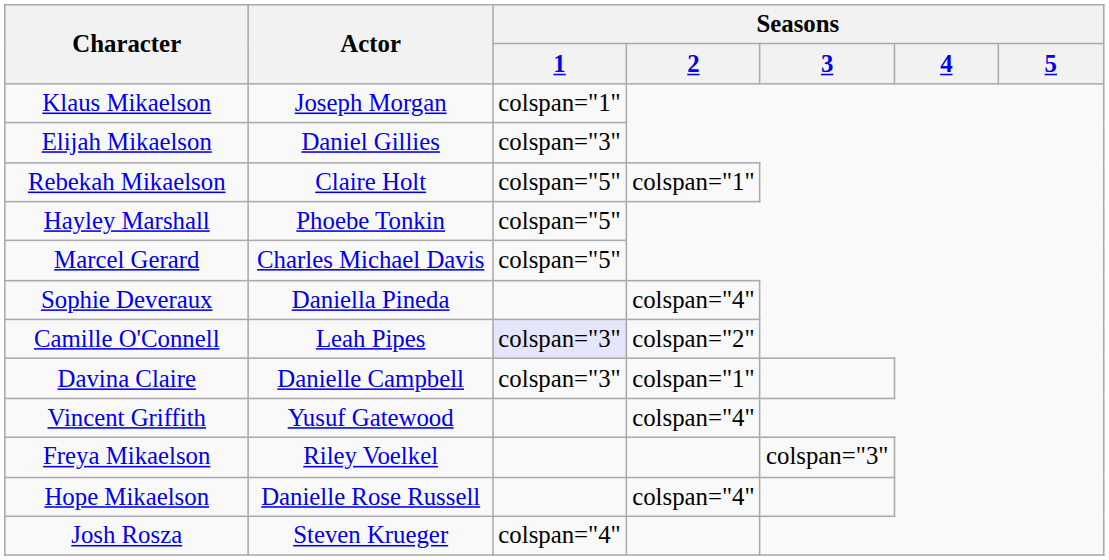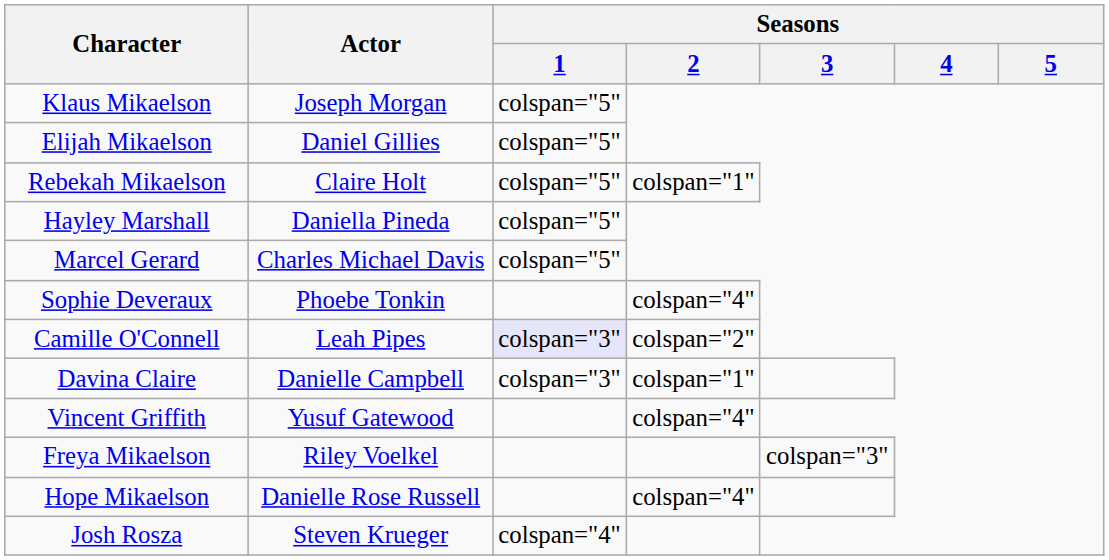(560, 102) colspan="1" -> (560, 102) colspan="5"
(560, 142) colspan="3" -> (560, 142) colspan="5"
(371, 220) Phoebe Tonkin -> (371, 220) Daniella Pineda
(371, 299) Daniella Pineda -> (371, 299) Phoebe Tonkin
